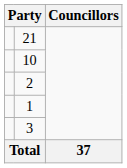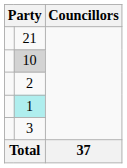(30, 60) no background -> (30, 60) lightgrey background
(30, 106) no background -> (30, 106) paleturquoise background
